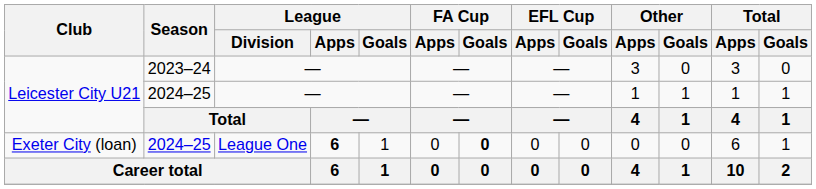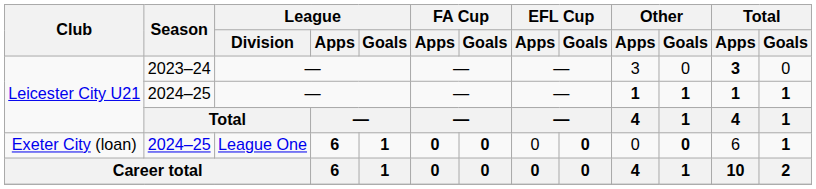(736, 68) normal -> (736, 68) bold
(635, 94) normal -> (635, 94) bold
(685, 94) normal -> (685, 94) bold
(736, 94) normal -> (736, 94) bold
(786, 94) normal -> (786, 94) bold
(385, 145) normal -> (385, 145) bold
(435, 145) normal -> (435, 145) bold
(585, 145) normal -> (585, 145) bold
(685, 145) normal -> (685, 145) bold
(786, 145) normal -> (786, 145) bold
